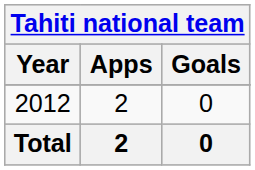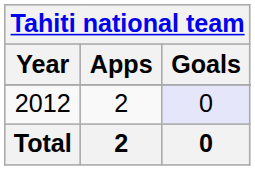(206, 104) no background -> (206, 104) lavender background
